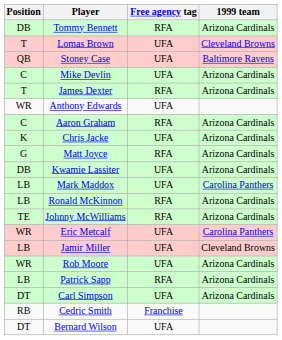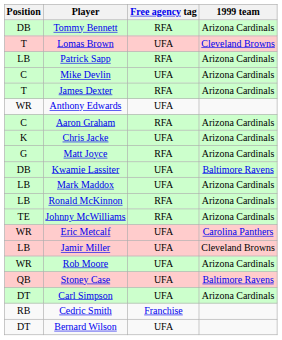rows swapped: (86, 59) <-> (86, 279)
(238, 169) Arizona Cardinals -> (238, 169) Baltimore Ravens
(238, 185) Carolina Panthers -> (238, 185) Arizona Cardinals
